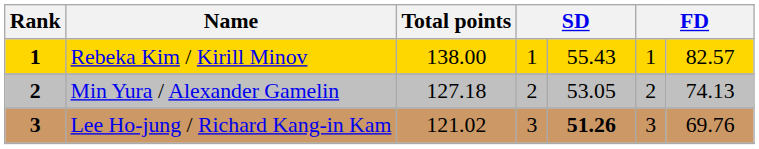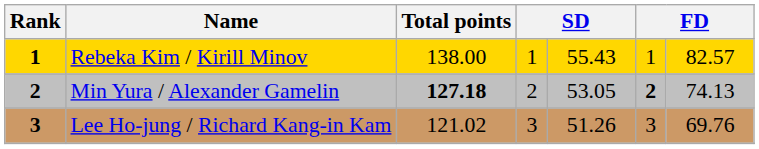(456, 90) normal -> (456, 90) bold
(651, 90) normal -> (651, 90) bold
(591, 125) bold -> (591, 125) normal
